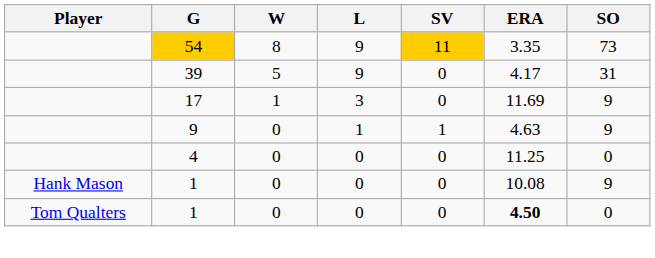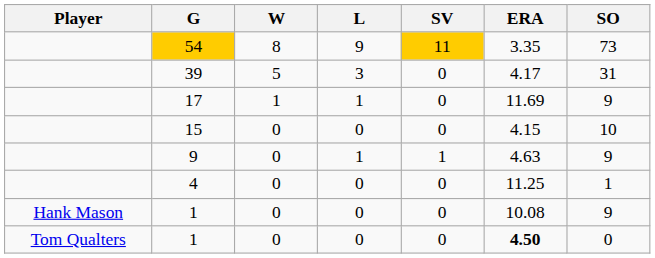(359, 73) 9 -> (359, 73) 3
(359, 101) 3 -> (359, 101) 1
+ row: (78, 129)
(608, 156) 0 -> (608, 184) 1
